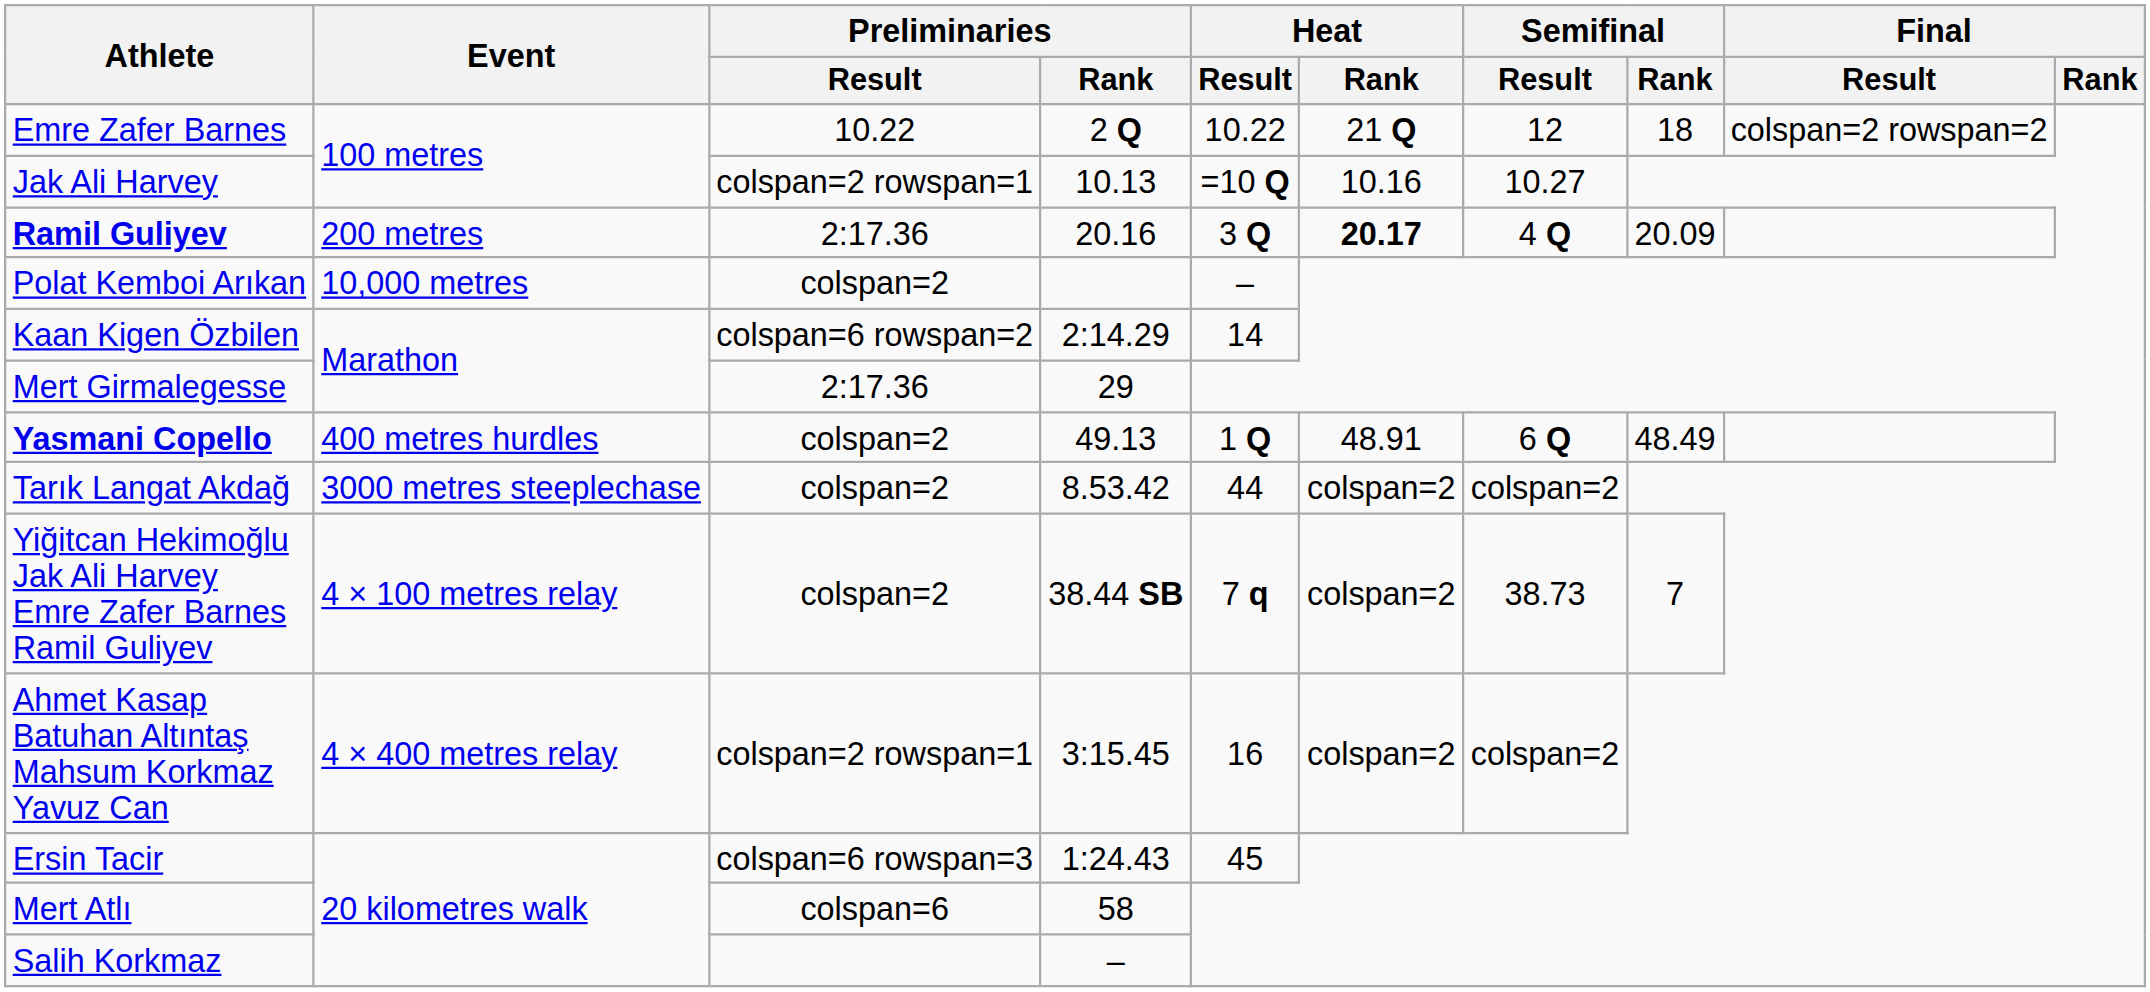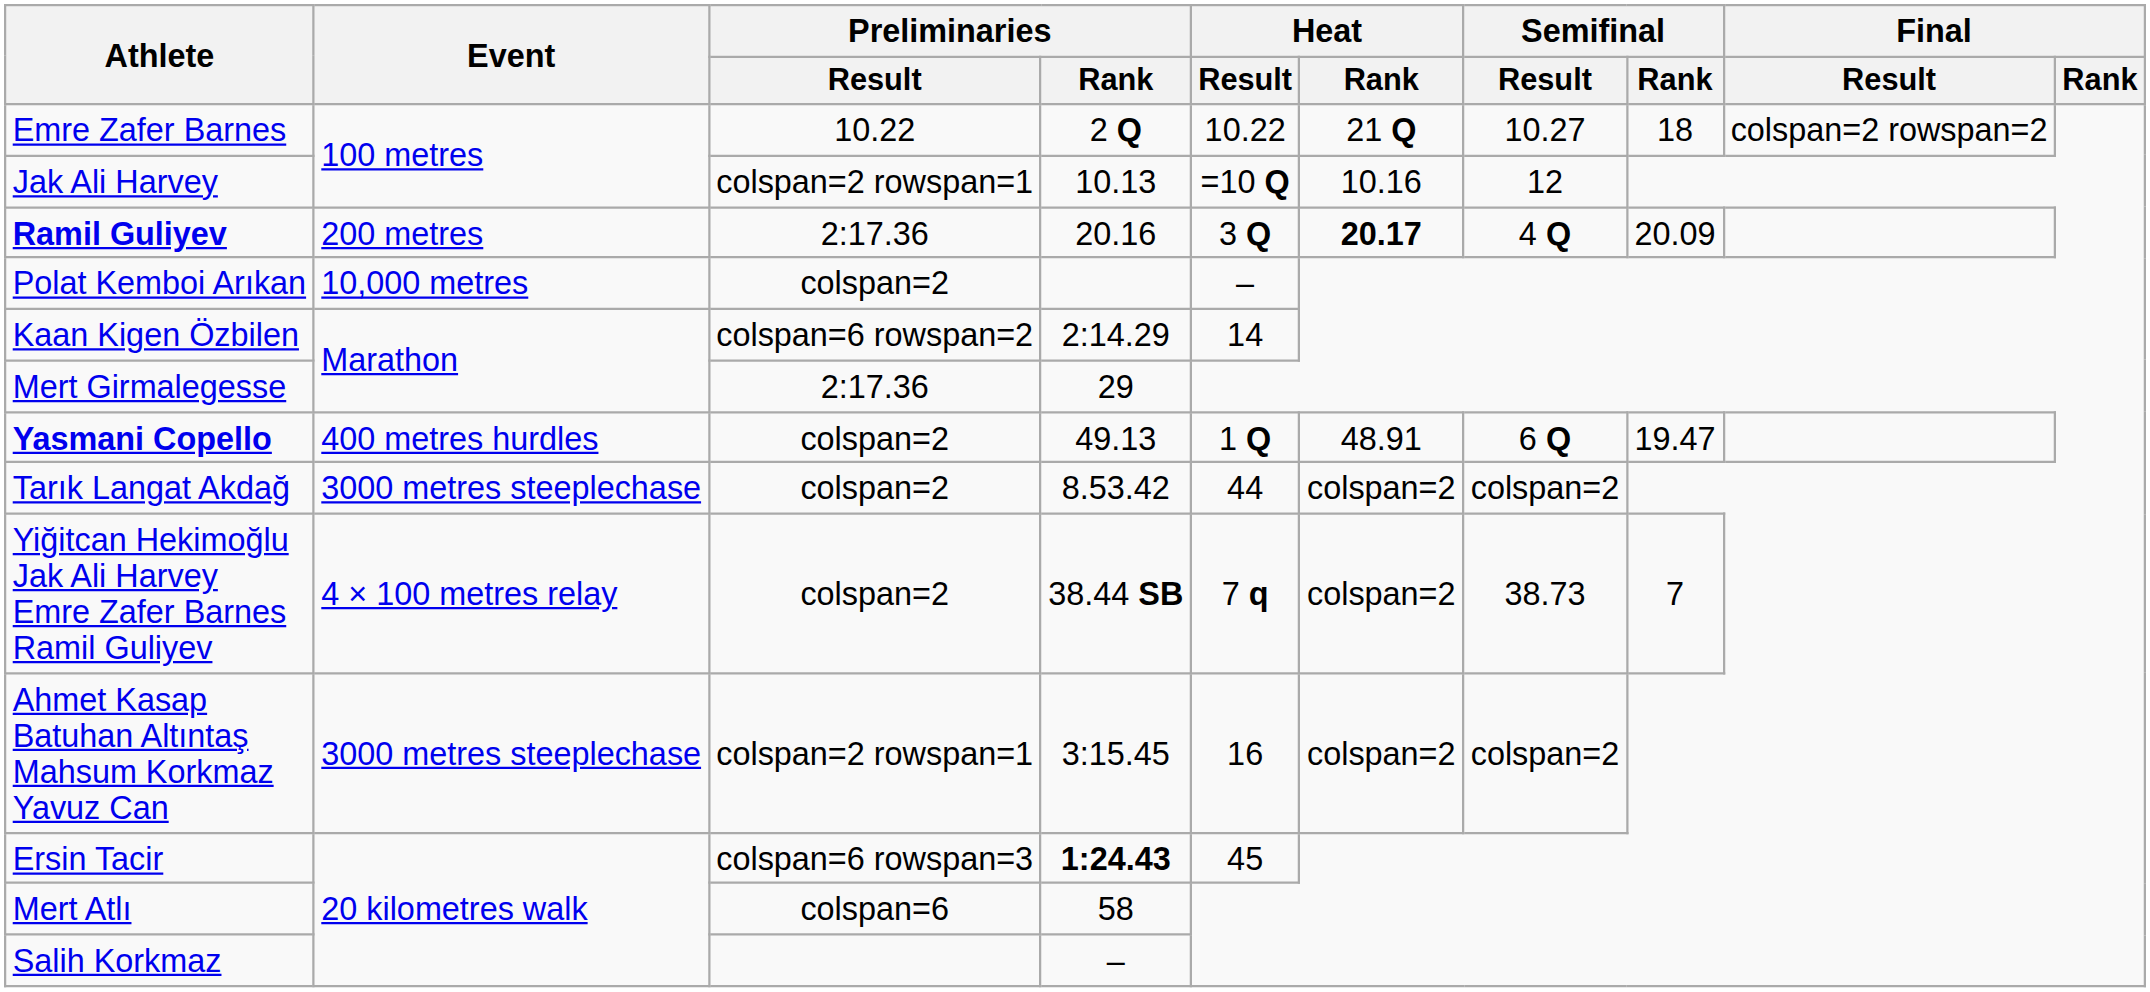(1545, 131) 12 -> (1545, 131) 10.27
(1545, 182) 10.27 -> (1545, 182) 12
(1675, 438) 48.49 -> (1675, 438) 19.47
(469, 753) 4 × 400 metres relay -> (511, 753) 3000 metres steeplechase
(1116, 858) normal -> (1116, 858) bold
